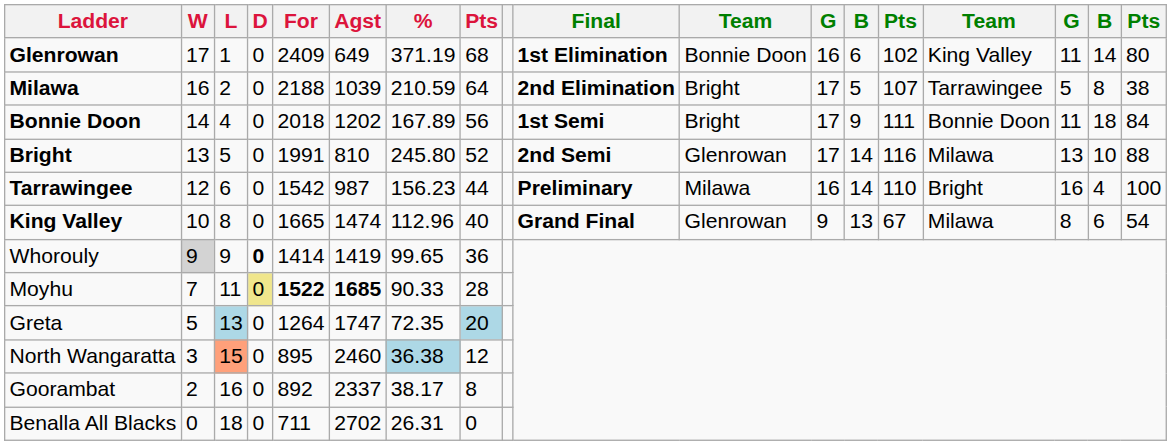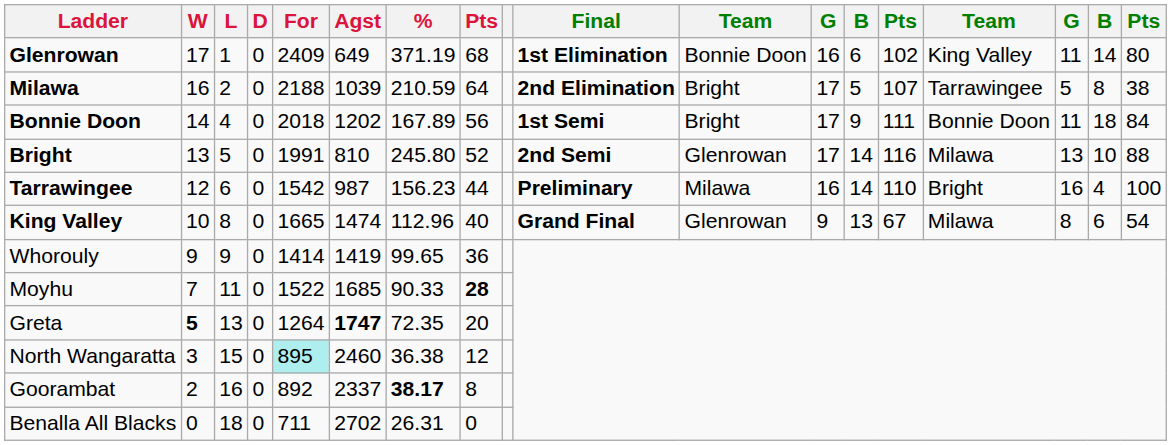(192, 255) lightgrey background -> (192, 255) no background
(258, 255) bold -> (258, 255) normal
(258, 289) khaki background -> (258, 289) no background
(301, 289) bold -> (301, 289) normal
(358, 289) bold -> (358, 289) normal
(477, 289) normal -> (477, 289) bold
(192, 322) normal -> (192, 322) bold
(231, 322) lightblue background -> (231, 322) no background
(358, 322) normal -> (358, 322) bold
(477, 322) lightblue background -> (477, 322) no background
(231, 356) lightsalmon background -> (231, 356) no background
(295, 356) no background -> (295, 356) paleturquoise background
(417, 356) lightblue background -> (417, 356) no background
(417, 389) normal -> (417, 389) bold
